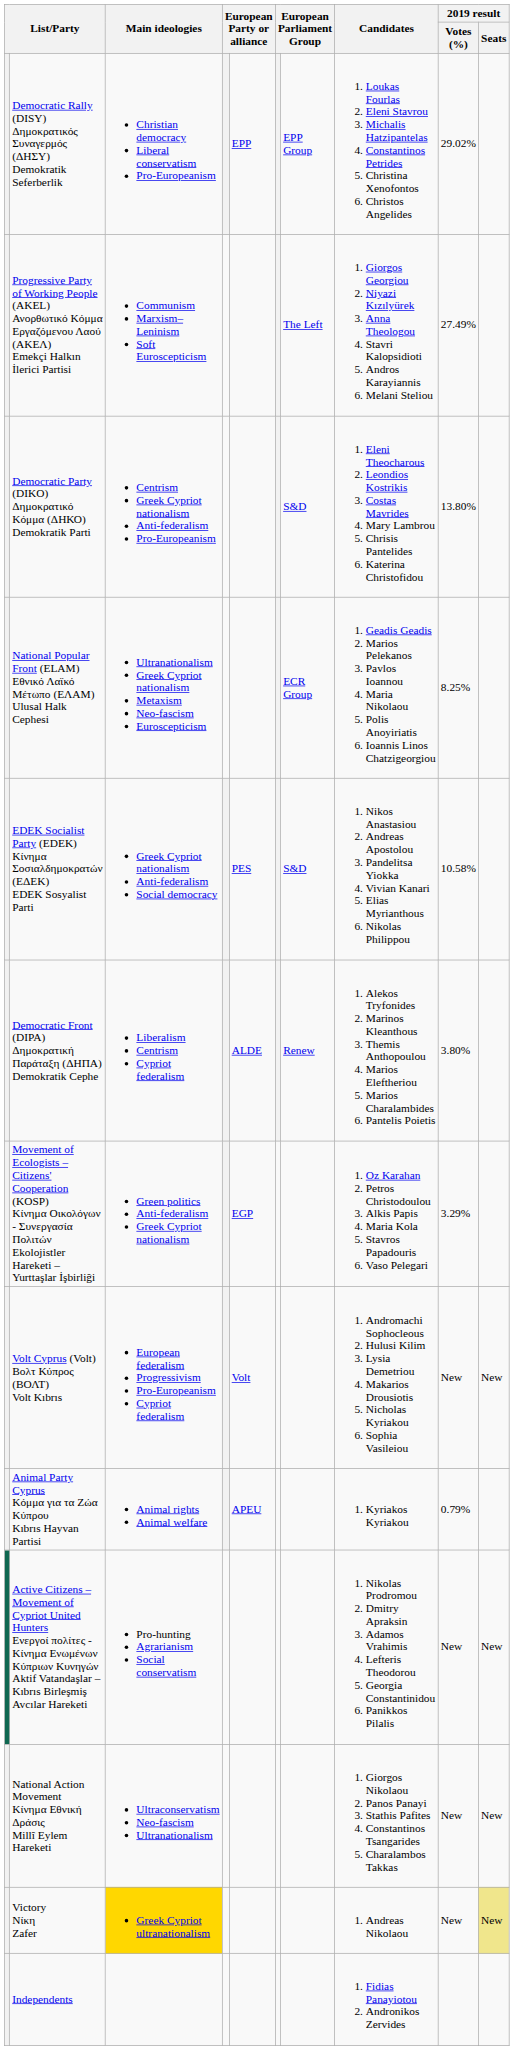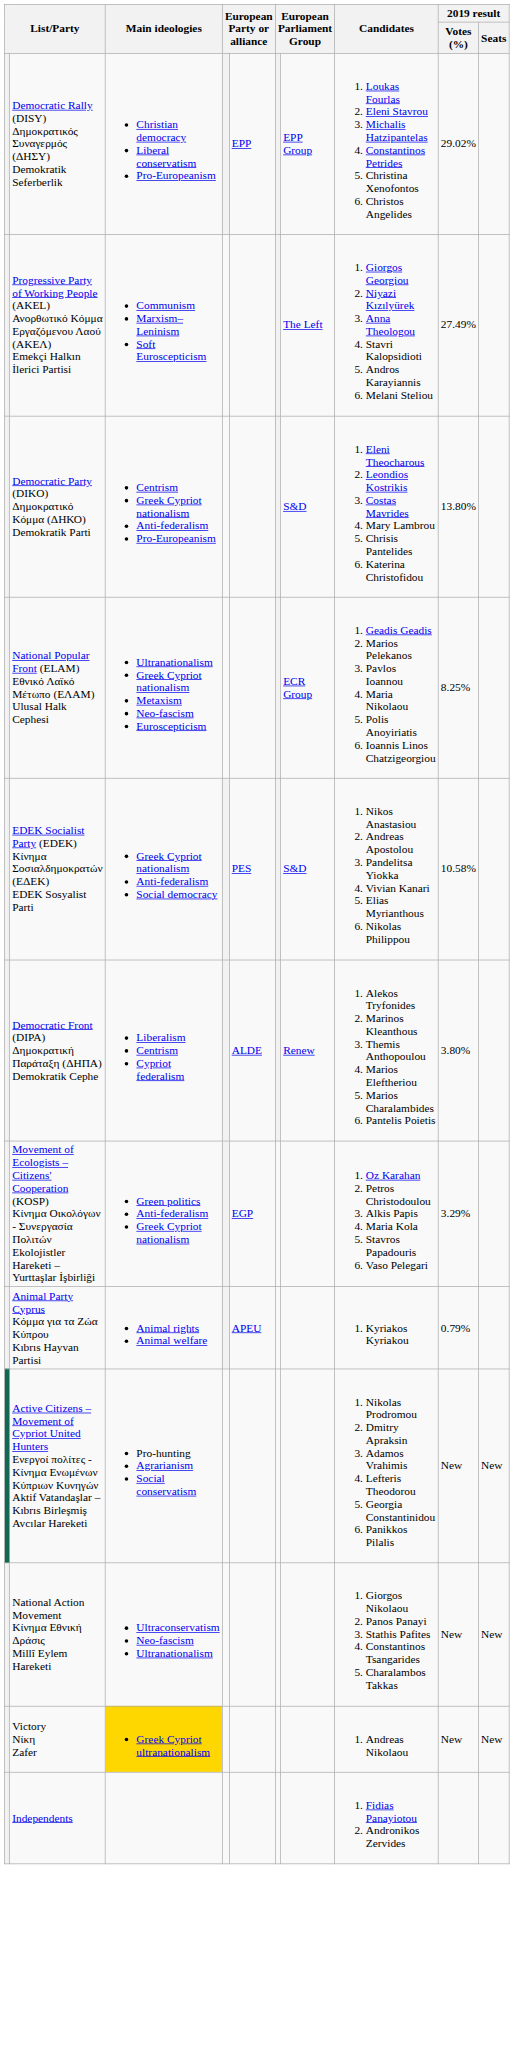- row: (54, 1377)
(492, 1920) khaki background -> (492, 1739) no background
